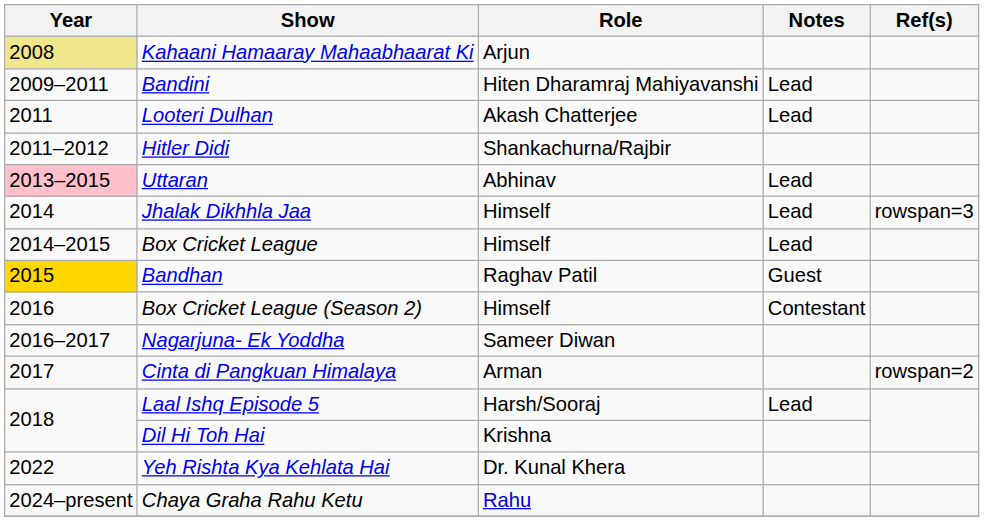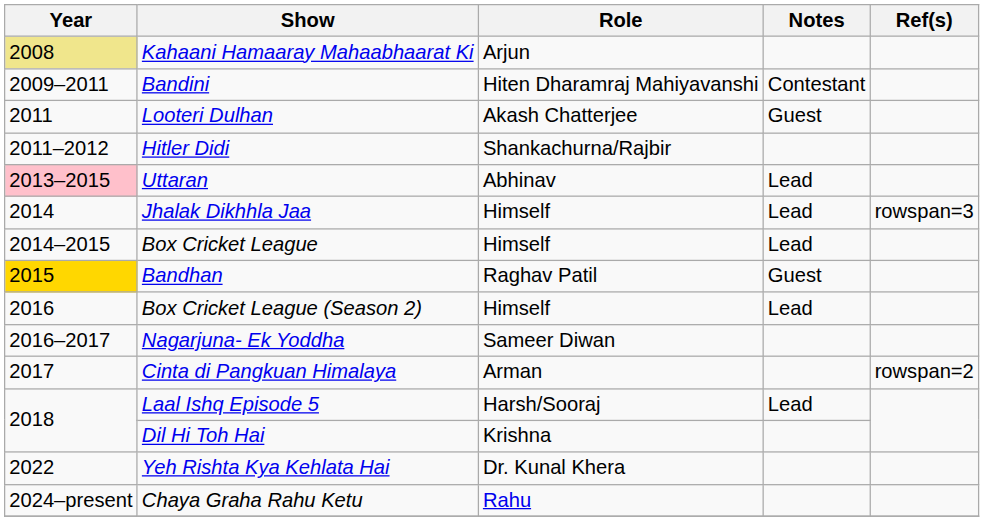(790, 84) Lead -> (817, 84) Contestant
(790, 116) Lead -> (795, 116) Guest
(817, 308) Contestant -> (790, 308) Lead
